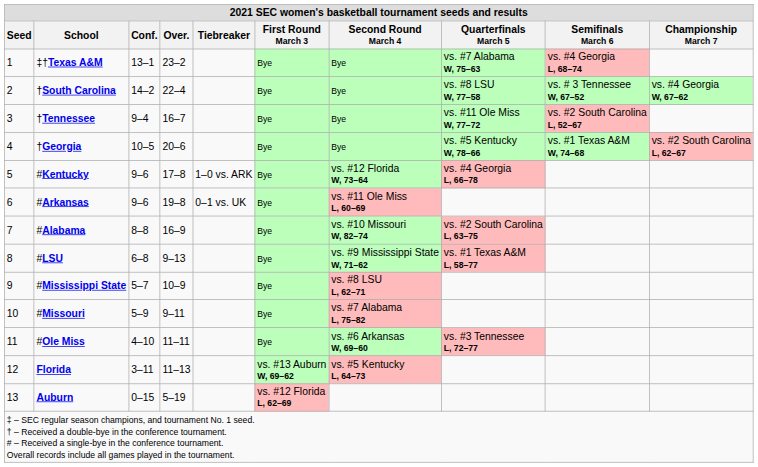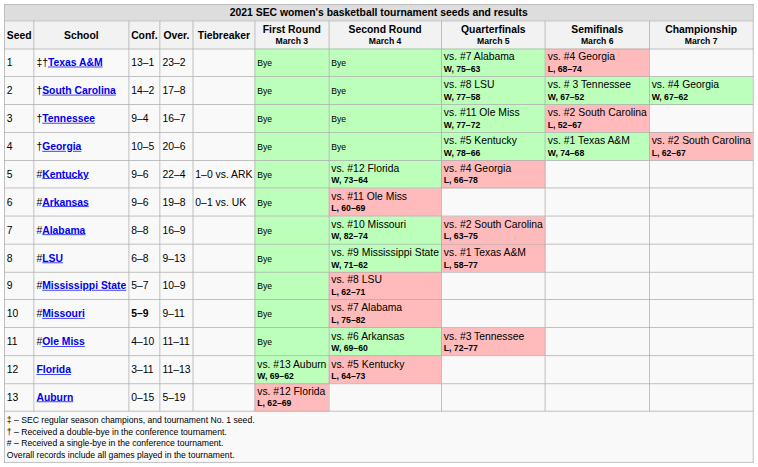(174, 91) 22–4 -> (174, 91) 17–8
(174, 175) 17–8 -> (174, 175) 22–4
(140, 314) normal -> (140, 314) bold
